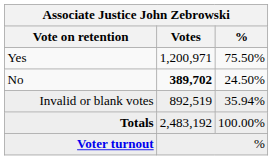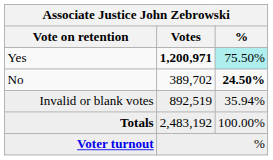(186, 58) normal -> (186, 58) bold
(245, 58) no background -> (245, 58) paleturquoise background
(191, 80) bold -> (191, 80) normal
(245, 80) normal -> (244, 80) bold
